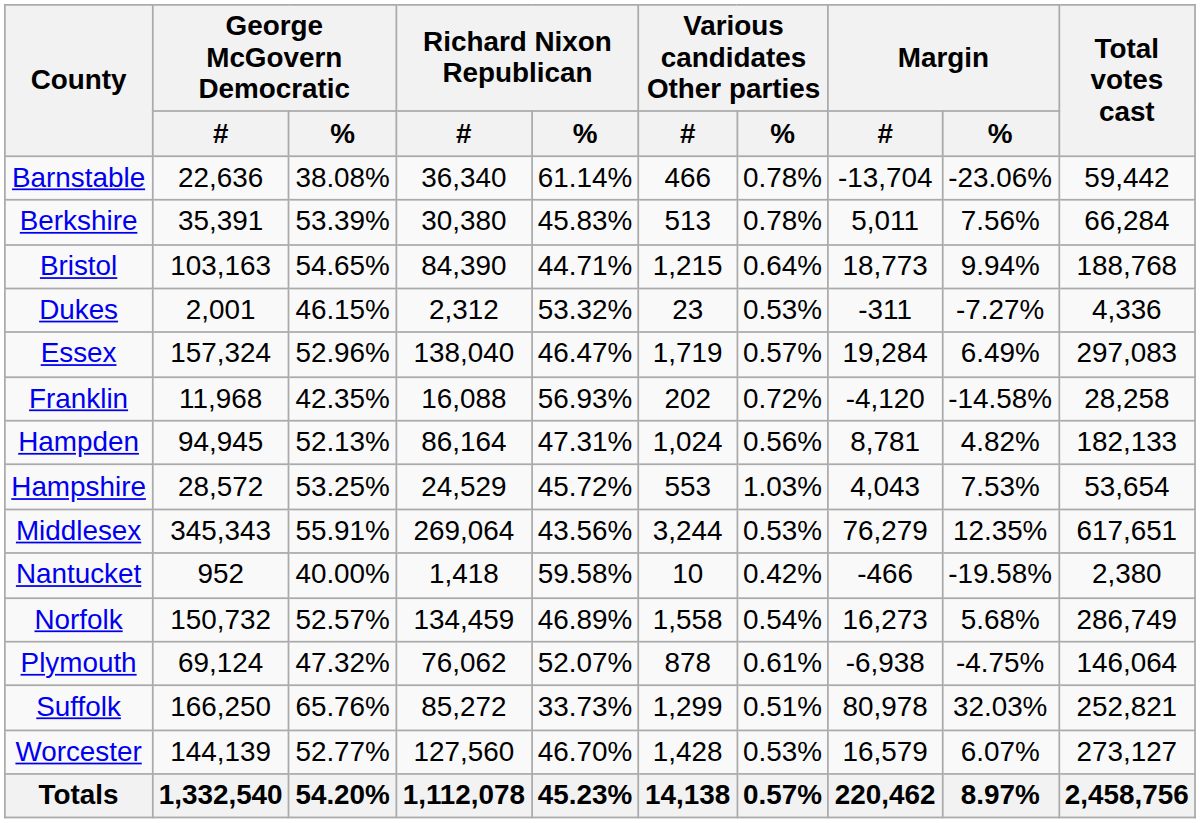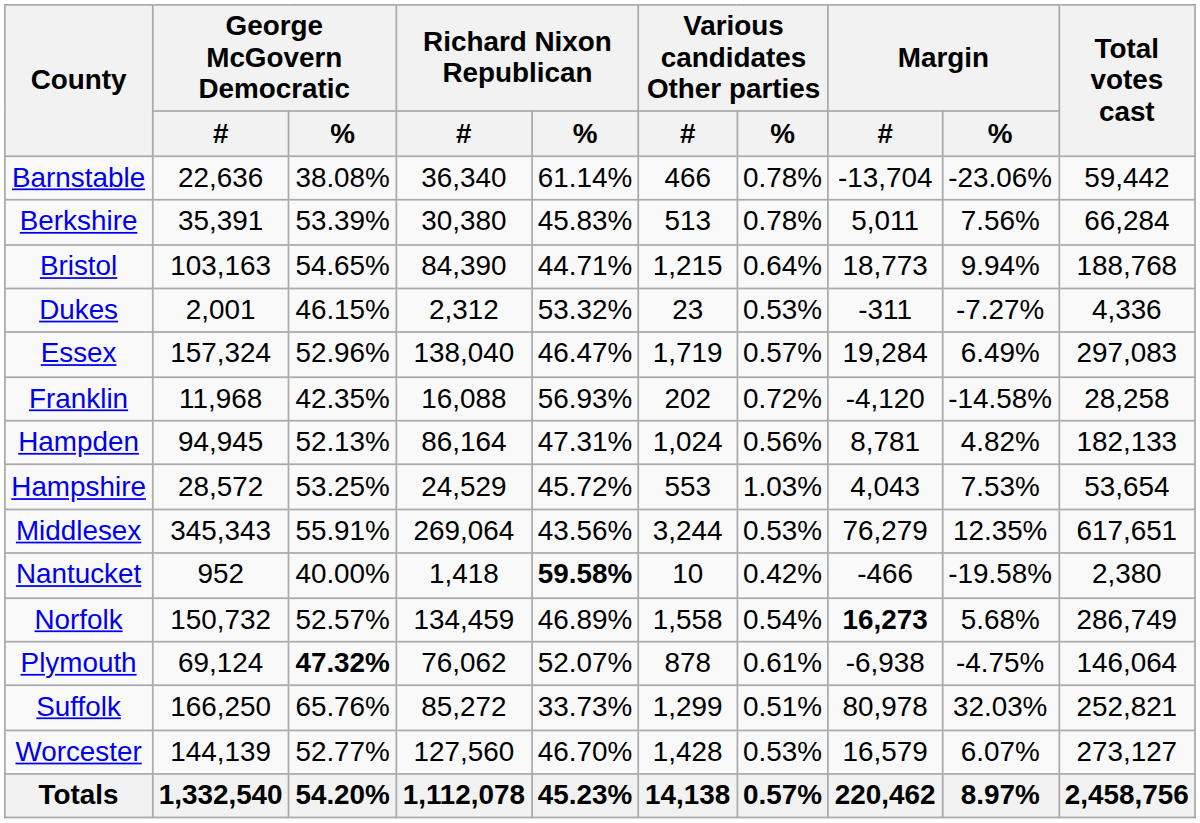(585, 574) normal -> (585, 574) bold
(885, 619) normal -> (885, 619) bold
(343, 663) normal -> (343, 663) bold
